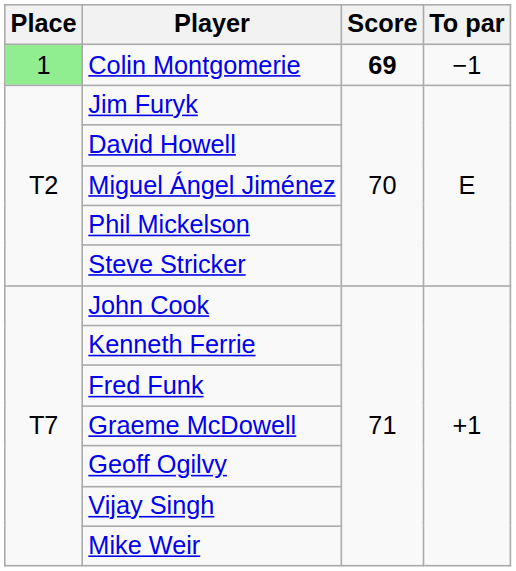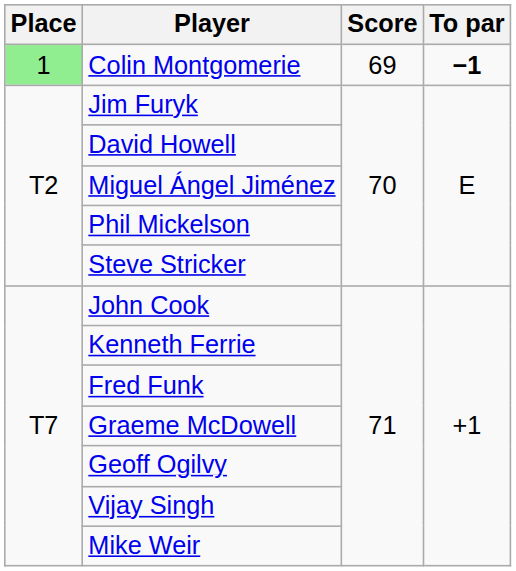(382, 64) bold -> (382, 64) normal
(467, 64) normal -> (467, 64) bold
